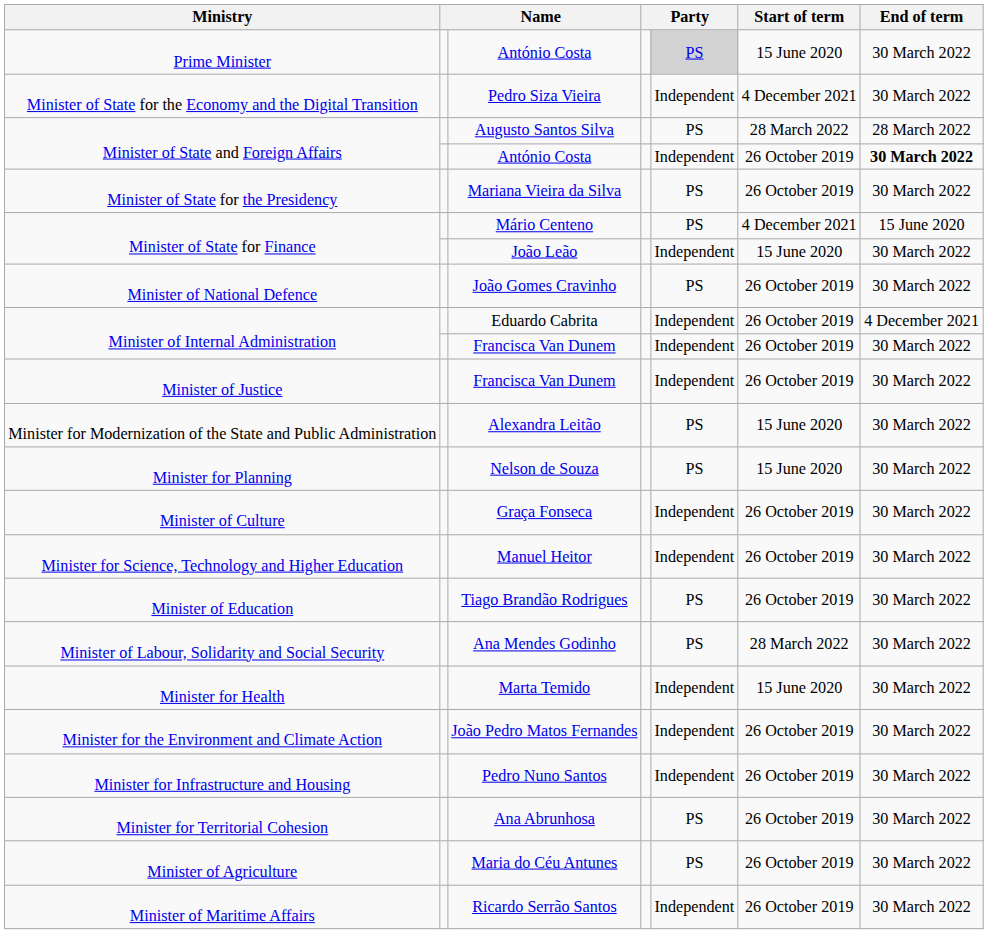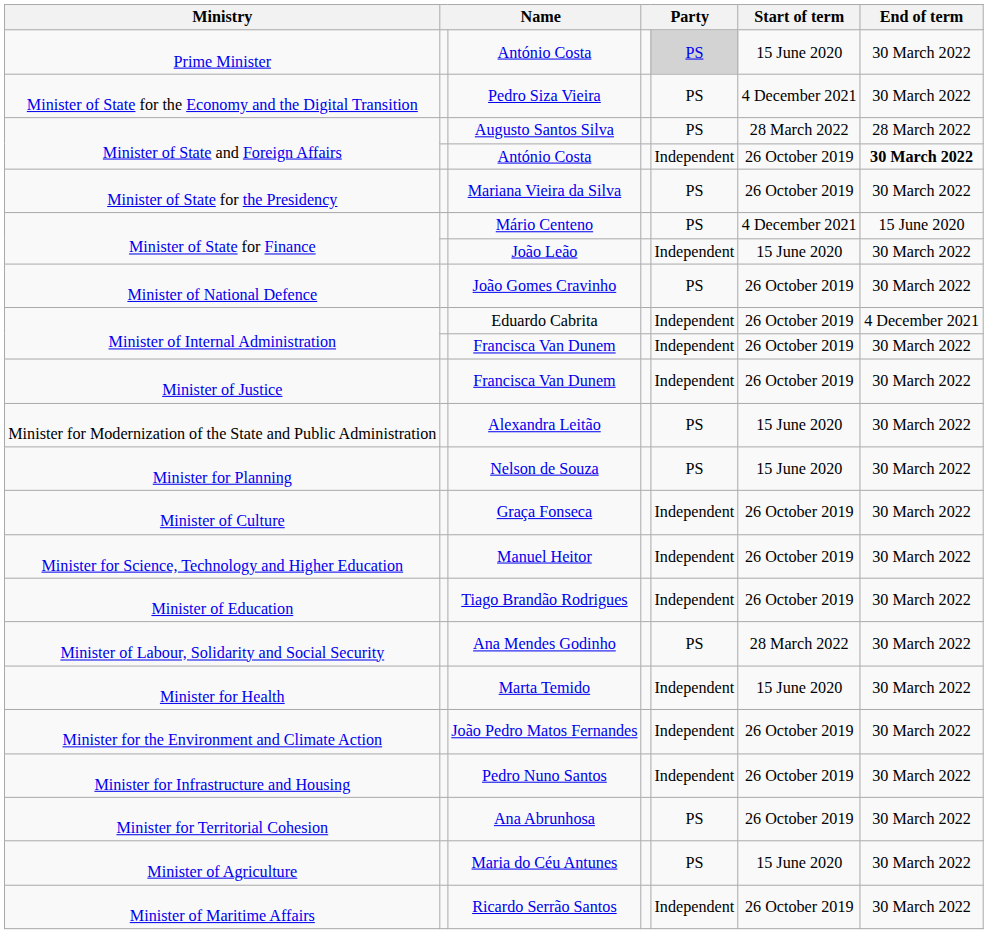(694, 95) Independent -> (694, 95) PS
(694, 600) PS -> (694, 600) Independent
(799, 862) 26 October 2019 -> (799, 862) 15 June 2020
